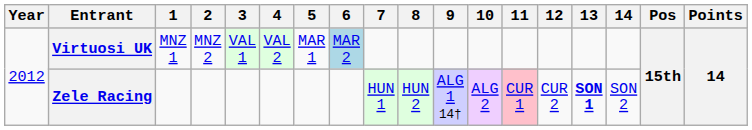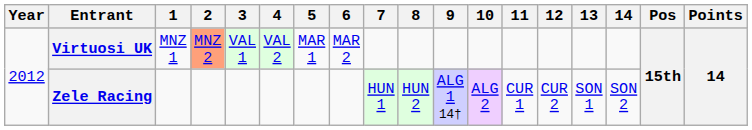(208, 49) no background -> (208, 49) lightsalmon background
(346, 49) lightblue background -> (346, 49) no background
(520, 97) pink background -> (520, 97) no background
(589, 97) bold -> (589, 97) normal
